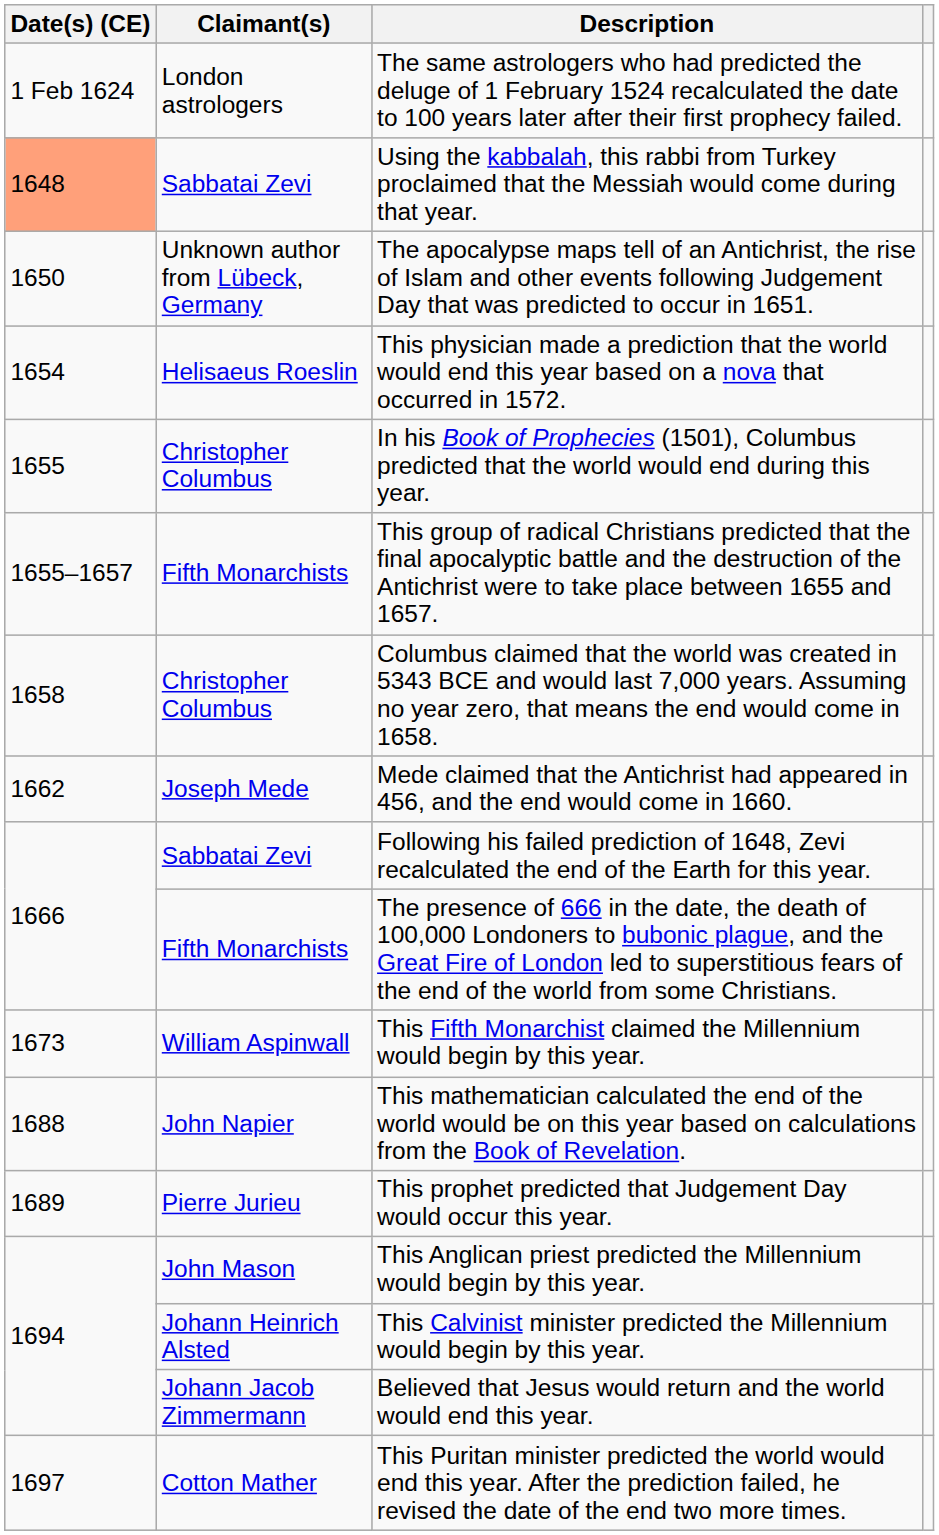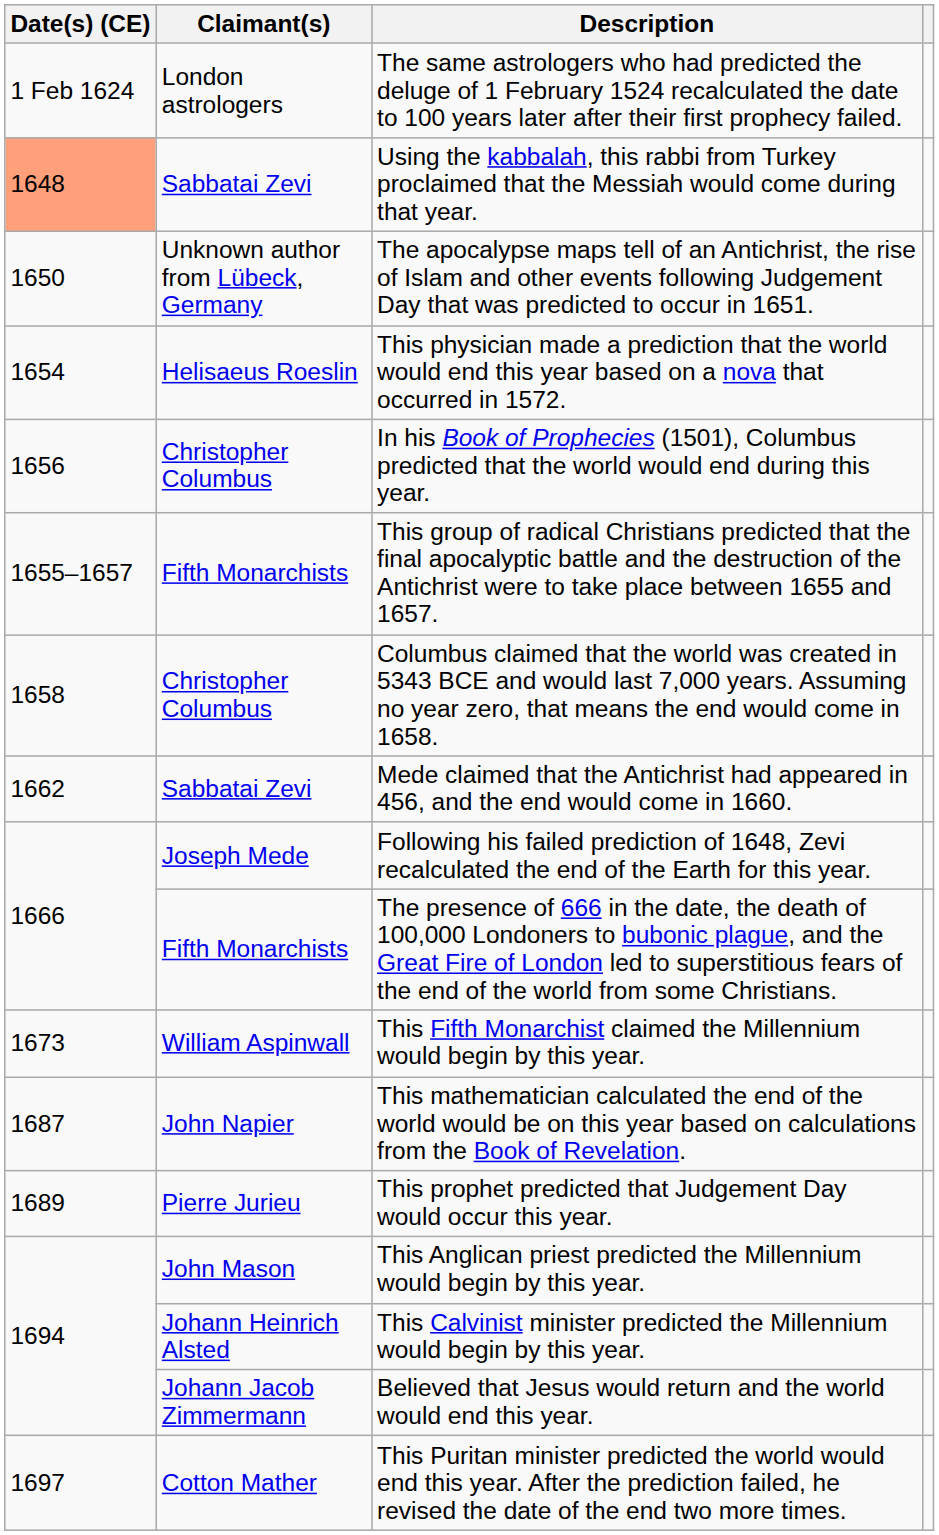(38, 465) 1655 -> (38, 465) 1656
(235, 788) Joseph Mede -> (237, 788) Sabbatai Zevi
(237, 855) Sabbatai Zevi -> (235, 855) Joseph Mede
(38, 1123) 1688 -> (38, 1123) 1687
